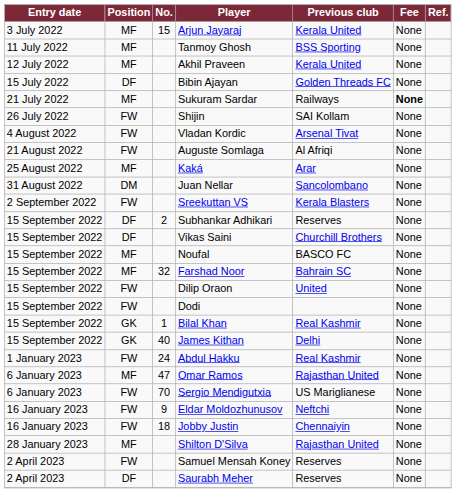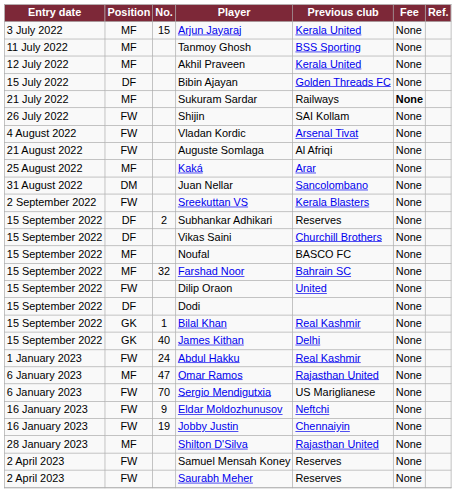(129, 306) FW -> (129, 306) DF
(164, 427) 18 -> (164, 427) 19
(129, 479) DF -> (129, 479) FW
